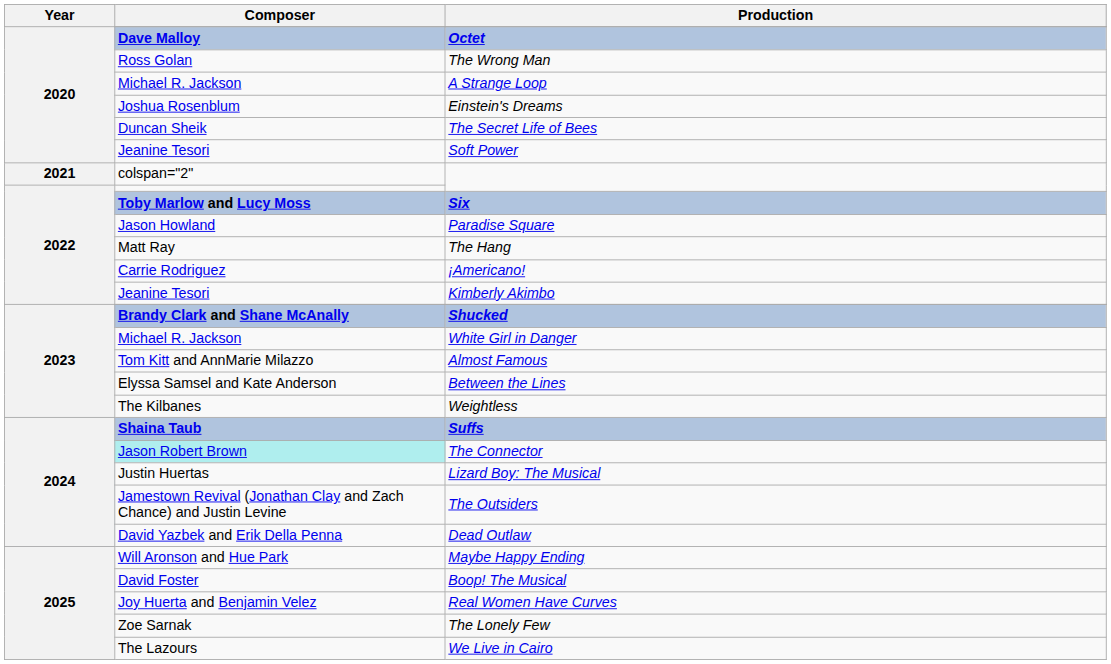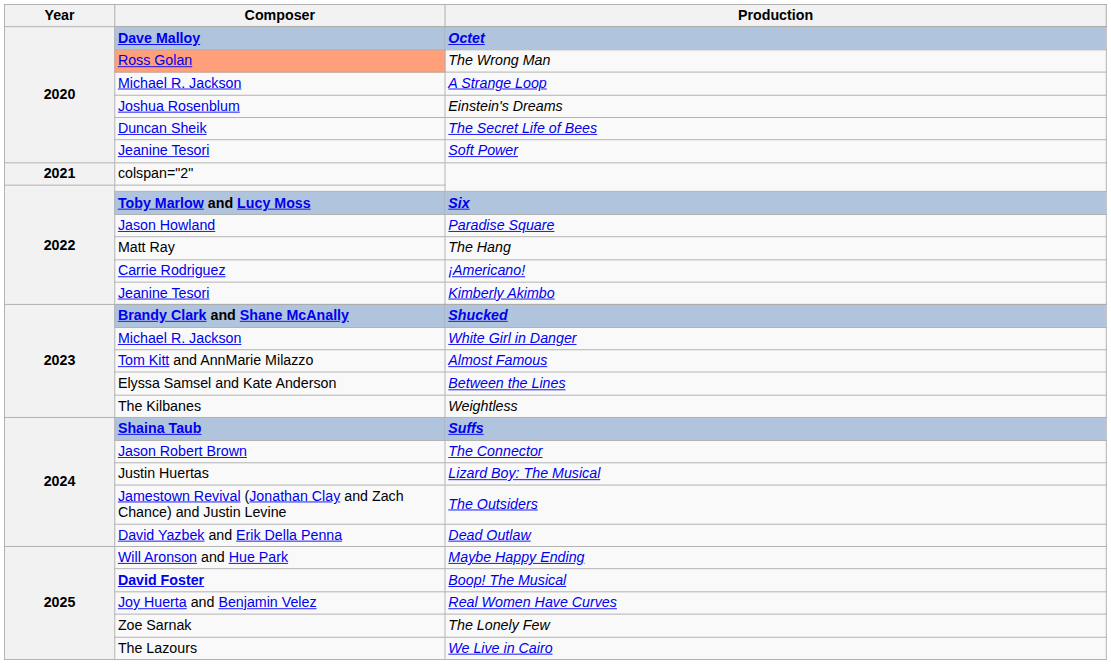(155, 60) no background -> (155, 60) lightsalmon background
(182, 451) paleturquoise background -> (182, 451) no background
(158, 580) normal -> (161, 580) bold
